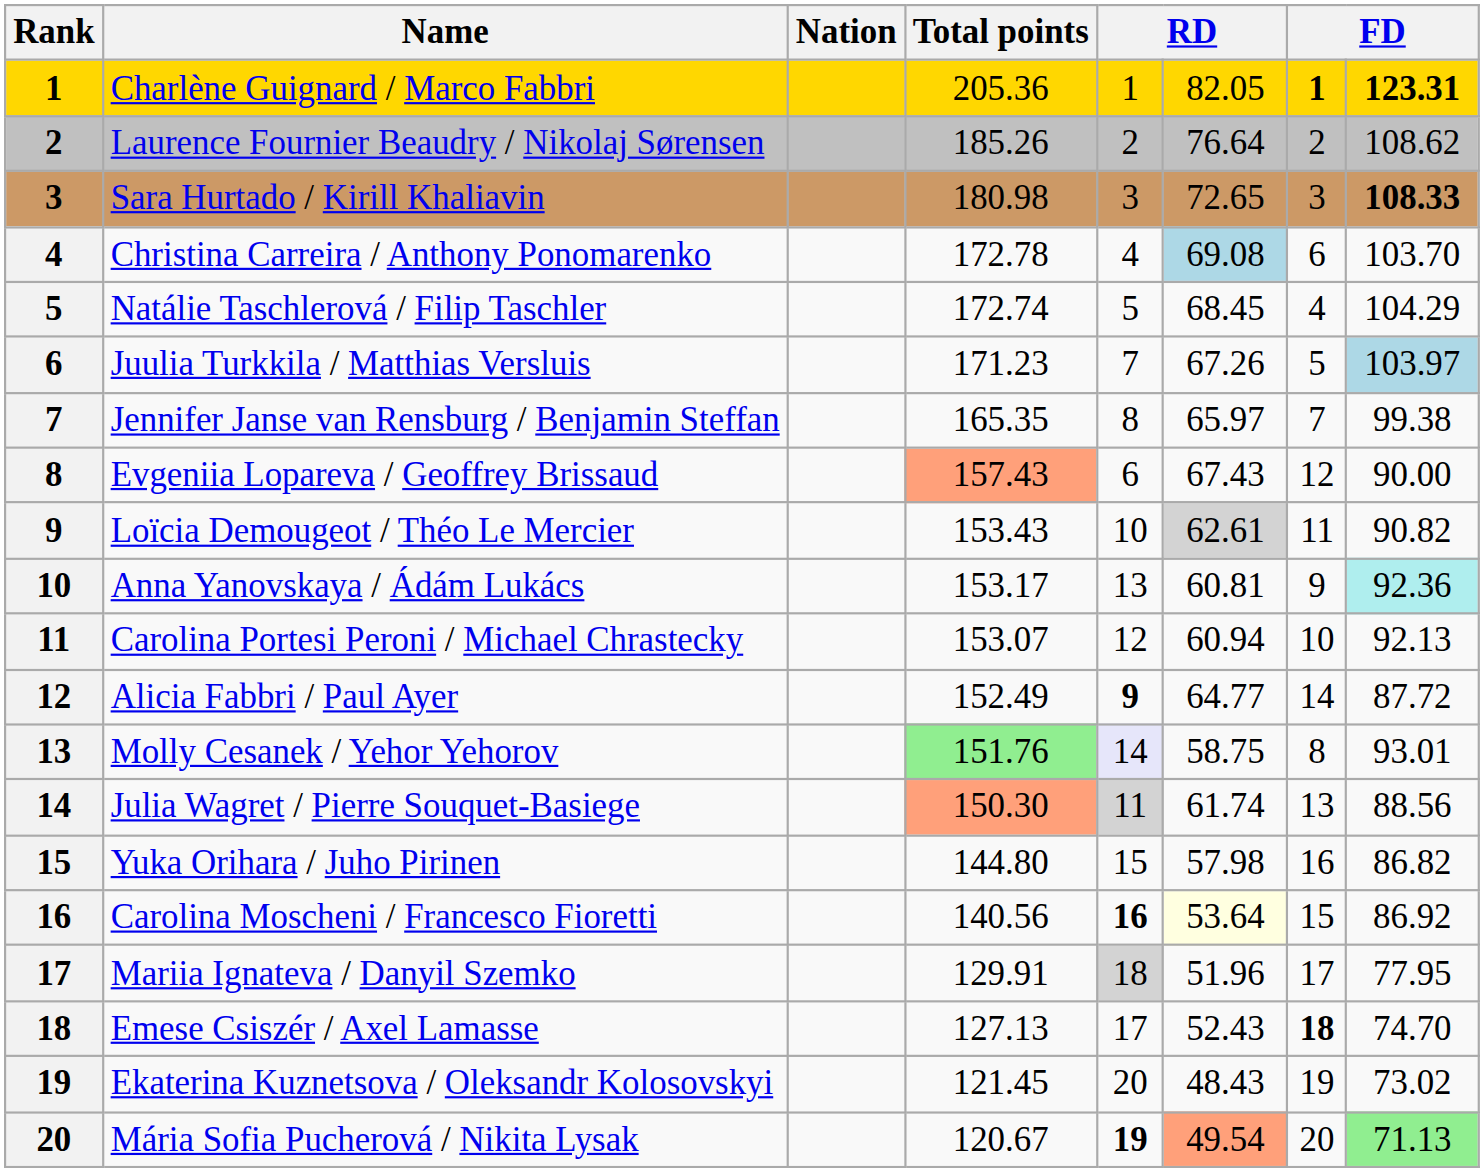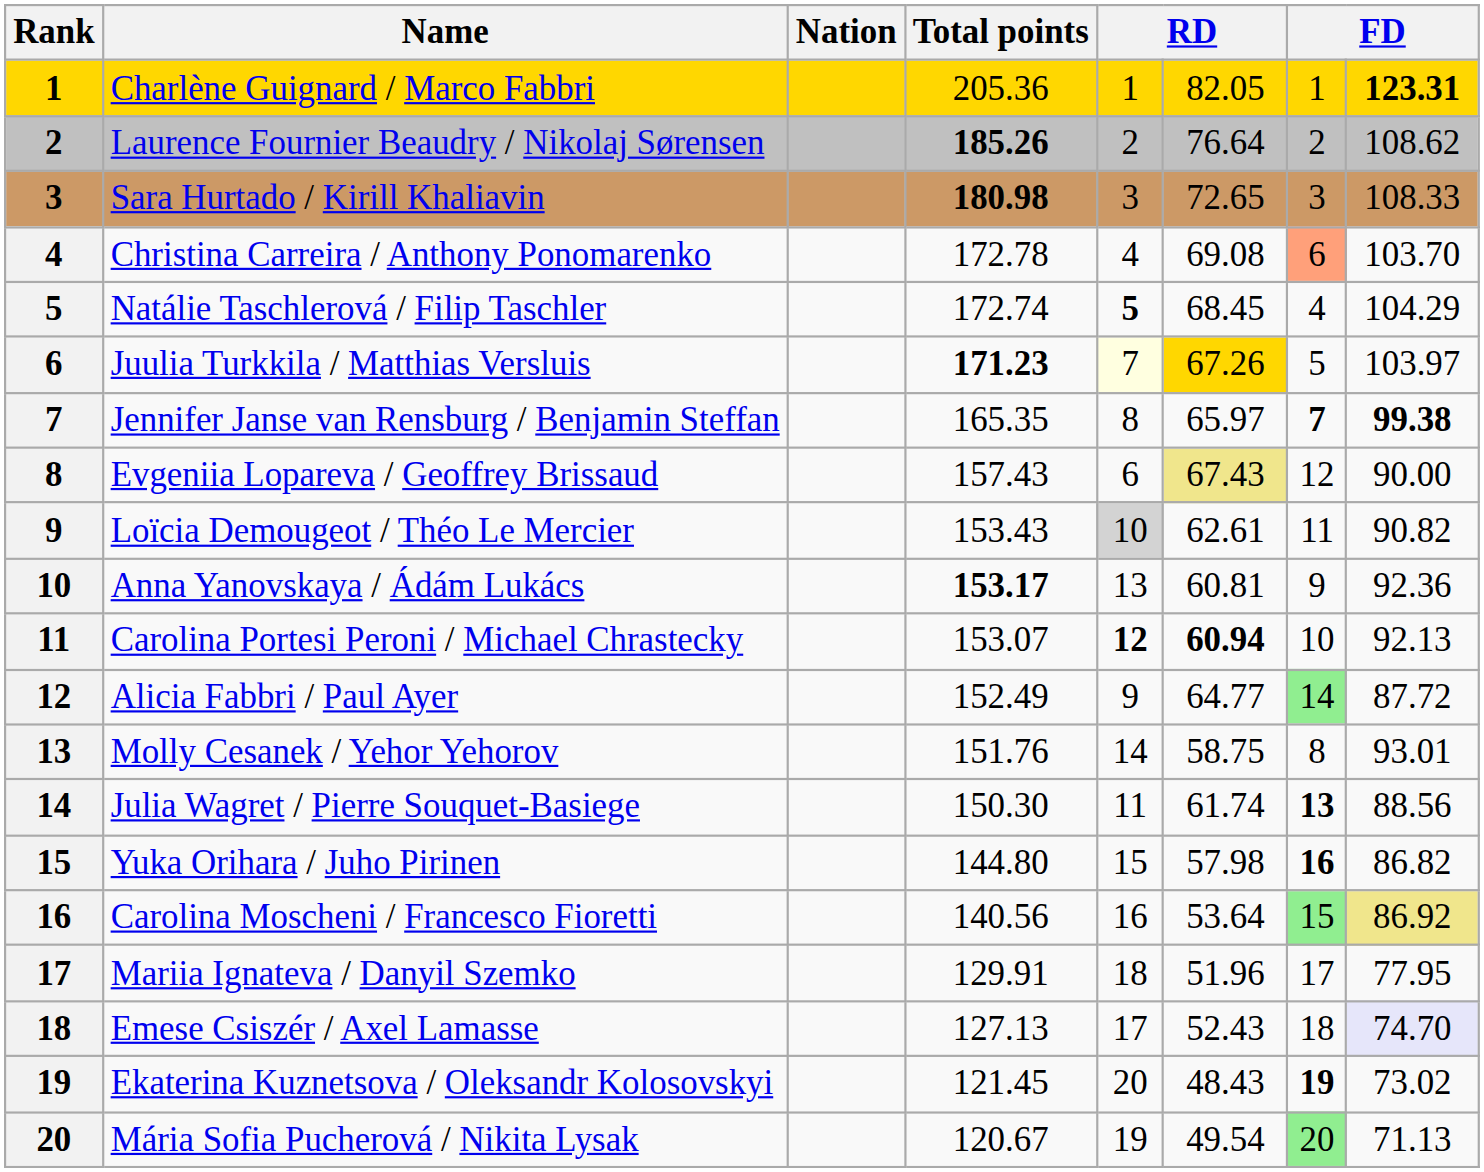(1317, 87) bold -> (1317, 87) normal
(1001, 142) normal -> (1001, 142) bold
(1001, 198) normal -> (1001, 198) bold
(1412, 198) bold -> (1412, 198) normal
(1225, 253) lightblue background -> (1225, 253) no background
(1317, 253) no background -> (1317, 253) lightsalmon background
(1130, 308) normal -> (1130, 308) bold
(1001, 364) normal -> (1001, 364) bold
(1130, 364) no background -> (1130, 364) lightyellow background
(1225, 364) no background -> (1225, 364) gold background
(1412, 364) lightblue background -> (1412, 364) no background
(1317, 419) normal -> (1317, 419) bold
(1412, 419) normal -> (1412, 419) bold
(1001, 474) lightsalmon background -> (1001, 474) no background
(1225, 474) no background -> (1225, 474) khaki background
(1130, 530) no background -> (1130, 530) lightgrey background
(1225, 530) lightgrey background -> (1225, 530) no background
(1001, 585) normal -> (1001, 585) bold
(1412, 585) paleturquoise background -> (1412, 585) no background
(1130, 640) normal -> (1130, 640) bold
(1225, 640) normal -> (1225, 640) bold
(1130, 695) bold -> (1130, 695) normal
(1317, 695) no background -> (1317, 695) lightgreen background
(1001, 751) lightgreen background -> (1001, 751) no background
(1130, 751) lavender background -> (1130, 751) no background
(1001, 806) lightsalmon background -> (1001, 806) no background
(1130, 806) lightgrey background -> (1130, 806) no background
(1317, 806) normal -> (1317, 806) bold
(1317, 861) normal -> (1317, 861) bold
(1130, 917) bold -> (1130, 917) normal
(1225, 917) lightyellow background -> (1225, 917) no background
(1317, 917) no background -> (1317, 917) lightgreen background
(1412, 917) no background -> (1412, 917) khaki background
(1130, 972) lightgrey background -> (1130, 972) no background
(1317, 1027) bold -> (1317, 1027) normal
(1412, 1027) no background -> (1412, 1027) lavender background
(1317, 1083) normal -> (1317, 1083) bold
(1130, 1138) bold -> (1130, 1138) normal
(1225, 1138) lightsalmon background -> (1225, 1138) no background
(1317, 1138) no background -> (1317, 1138) lightgreen background
(1412, 1138) lightgreen background -> (1412, 1138) no background
